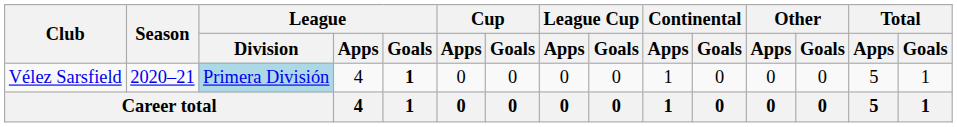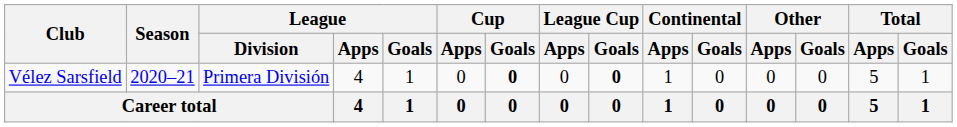(266, 77) lightblue background -> (266, 77) no background
(410, 77) bold -> (410, 77) normal
(513, 77) normal -> (513, 77) bold
(616, 77) normal -> (616, 77) bold
